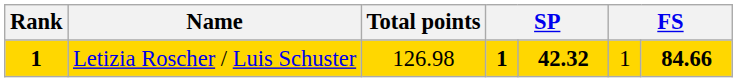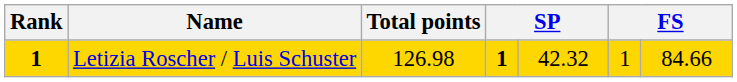(563, 58) bold -> (563, 58) normal
(687, 58) bold -> (687, 58) normal
